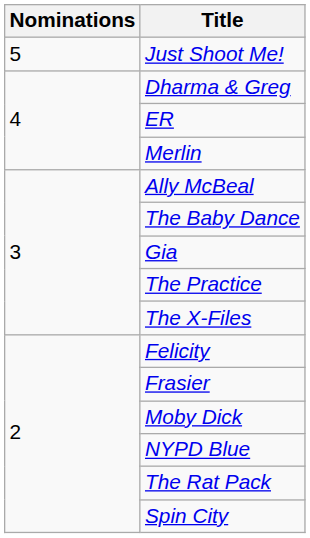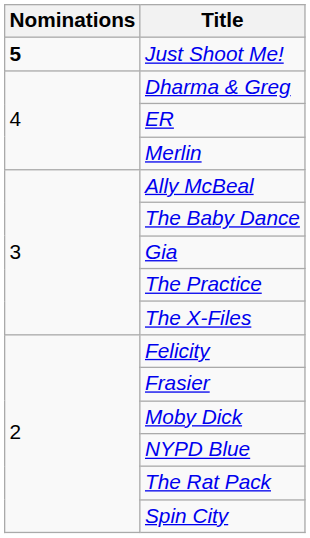(15, 53) normal -> (15, 53) bold
